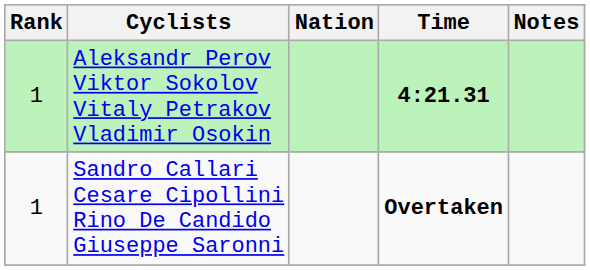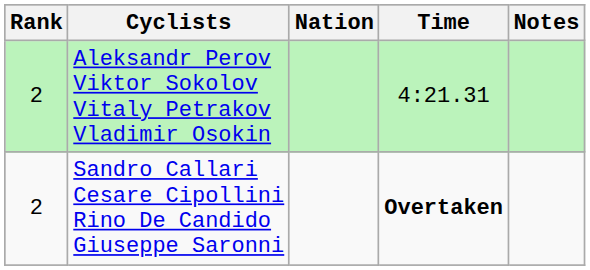(36, 97) 1 -> (36, 97) 2
(444, 97) bold -> (444, 97) normal
(36, 208) 1 -> (36, 208) 2
